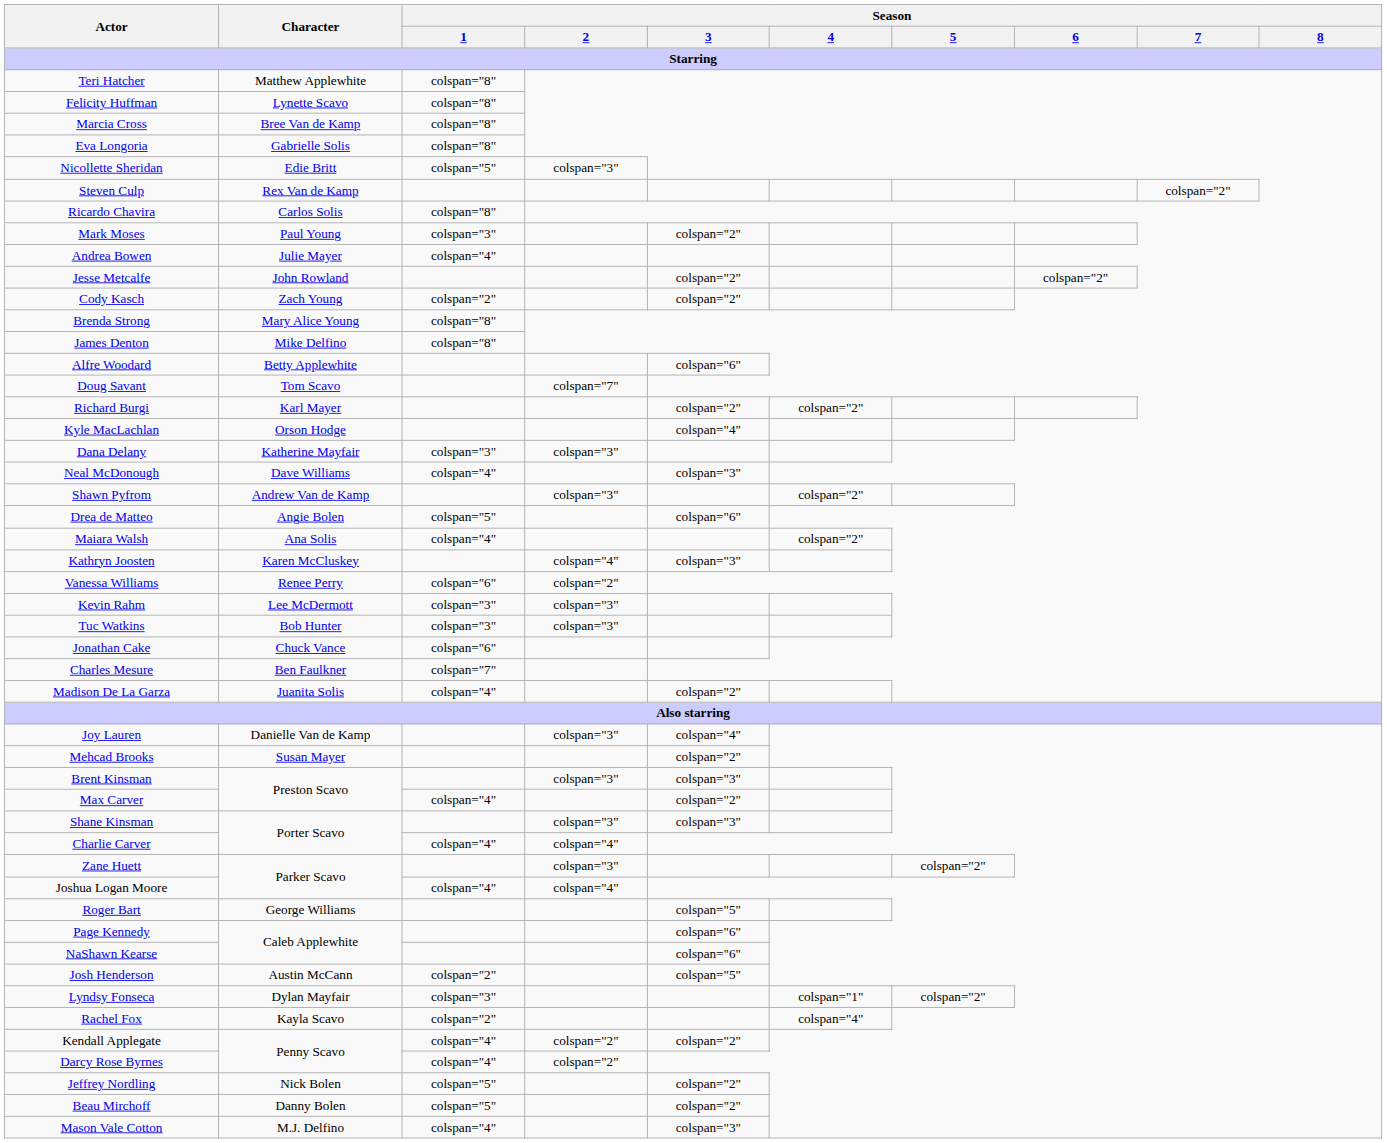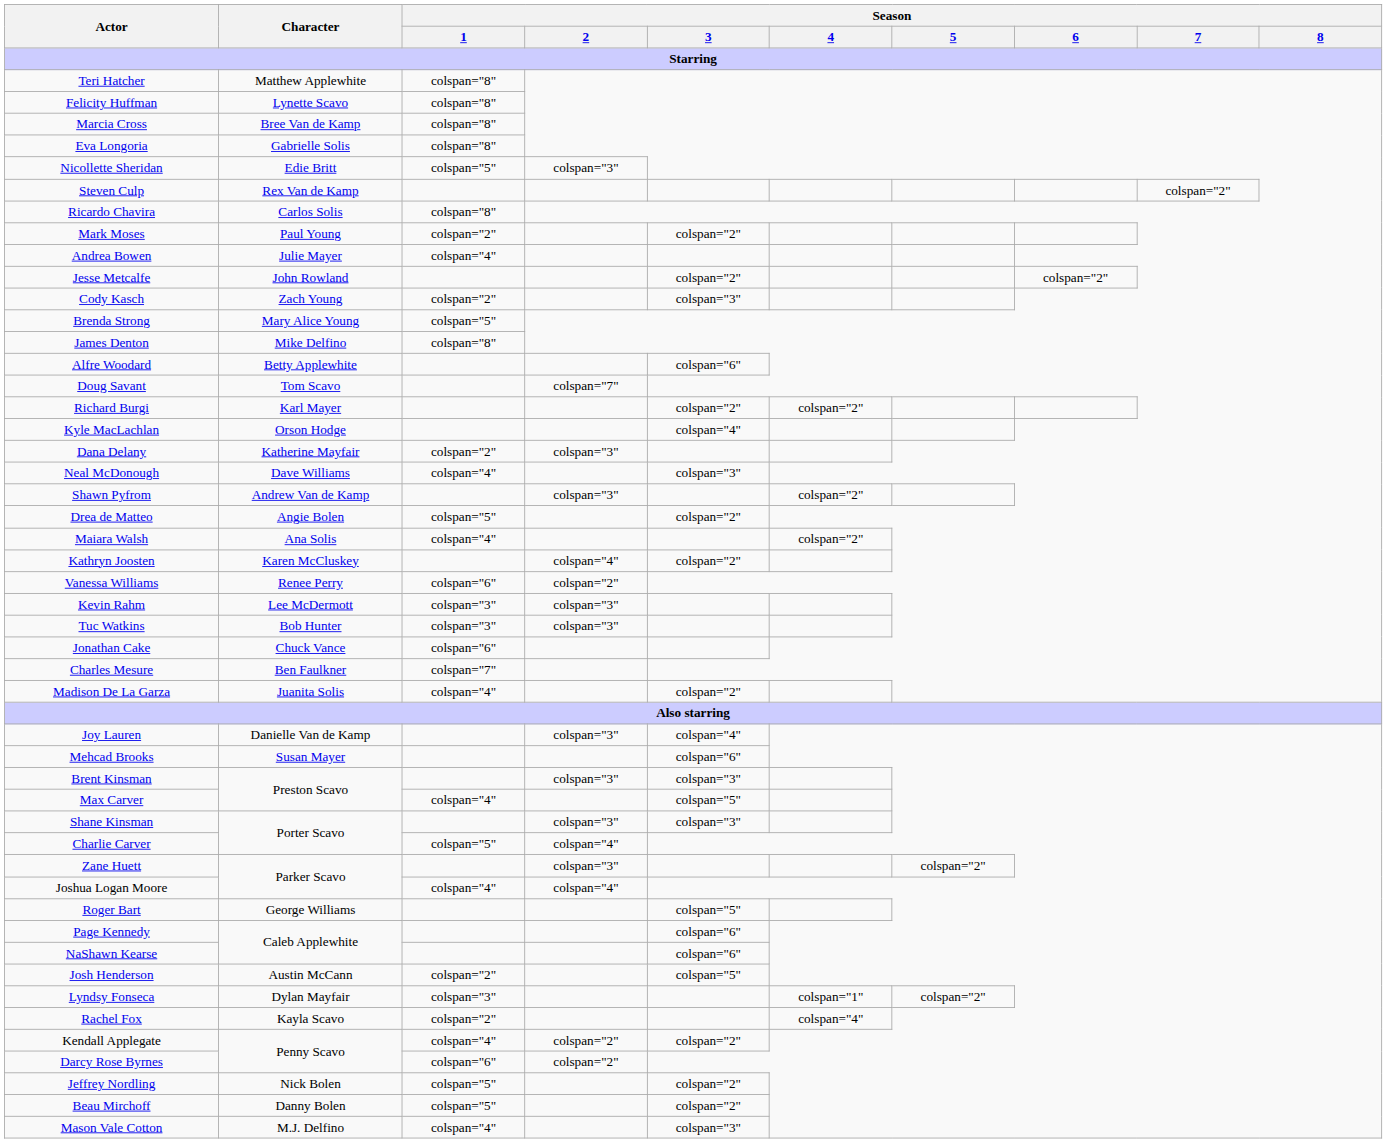(464, 233) colspan="3" -> (464, 233) colspan="2"
(708, 299) colspan="2" -> (708, 299) colspan="3"
(464, 320) colspan="8" -> (464, 320) colspan="5"
(464, 451) colspan="3" -> (464, 451) colspan="2"
(708, 517) colspan="6" -> (708, 517) colspan="2"
(708, 560) colspan="3" -> (708, 560) colspan="2"
(708, 756) colspan="2" -> (708, 756) colspan="6"
(708, 800) colspan="2" -> (708, 800) colspan="5"
(464, 844) colspan="4" -> (464, 844) colspan="5"
(464, 1062) colspan="4" -> (464, 1062) colspan="6"
